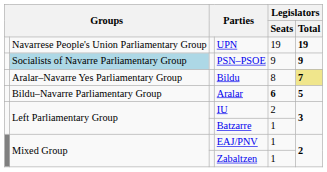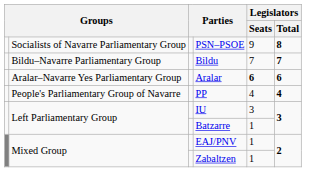- row: (227, 45)
(99, 61) lightblue background -> (99, 45) no background
(300, 61) 9 -> (279, 45) 8
(97, 77) Aralar–Navarre Yes Parliamentary Group -> (86, 61) Bildu–Navarre Parliamentary Group
(273, 77) 8 -> (252, 61) 7
(300, 77) khaki background -> (279, 61) no background
(87, 93) Bildu–Navarre Parliamentary Group -> (96, 77) Aralar–Navarre Yes Parliamentary Group
(300, 93) 5 -> (279, 77) 6
+ row: (201, 93)
(273, 110) 2 -> (252, 110) 3
